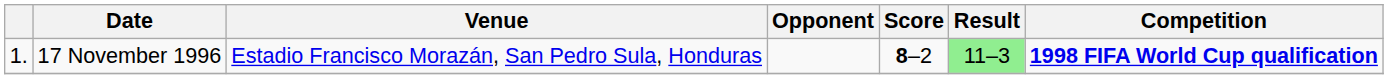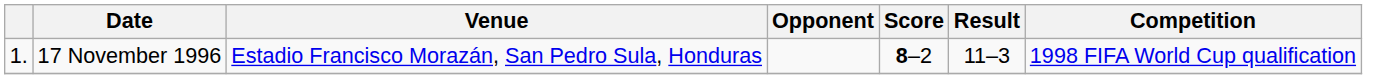(987, 55) lightgreen background -> (987, 55) no background
(1204, 55) bold -> (1193, 55) normal
